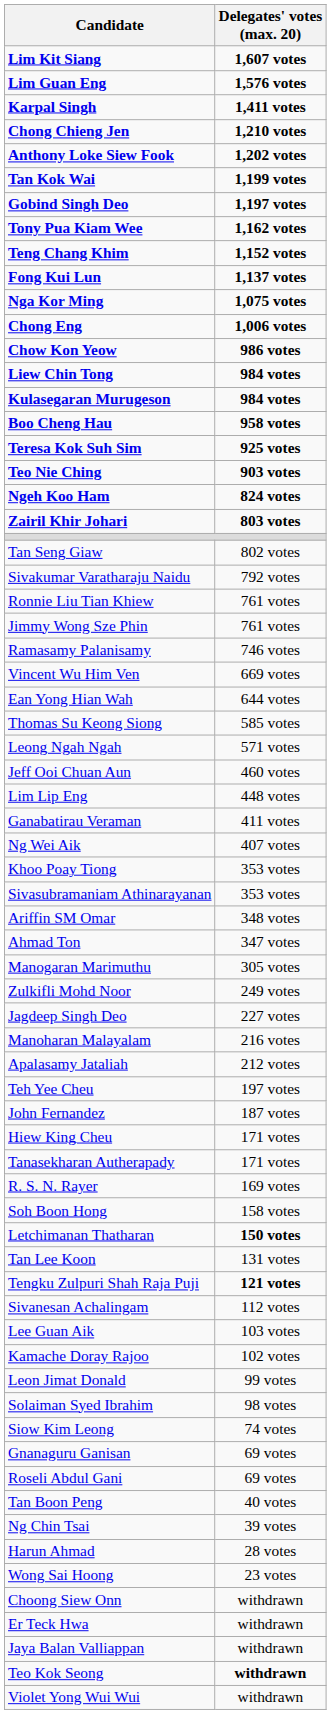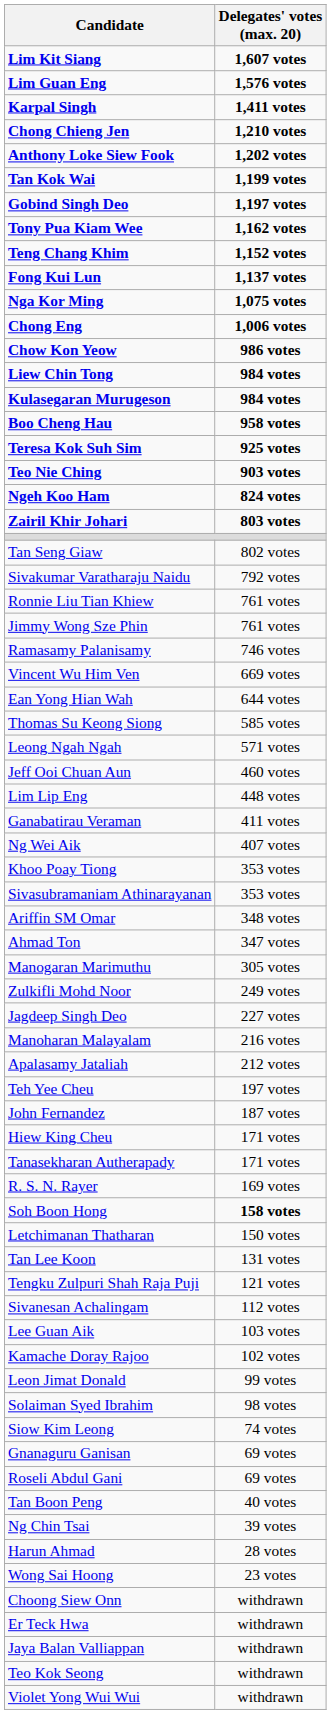(270, 1210) normal -> (270, 1210) bold
(270, 1234) bold -> (270, 1234) normal
(270, 1283) bold -> (270, 1283) normal
(270, 1673) bold -> (270, 1673) normal
